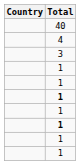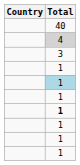(60, 40) no background -> (60, 40) lightgrey background
(60, 82) no background -> (60, 82) lightblue background
(60, 97) bold -> (60, 97) normal
(60, 111) normal -> (60, 111) bold
(60, 125) bold -> (60, 125) normal
